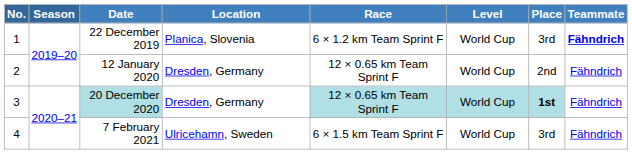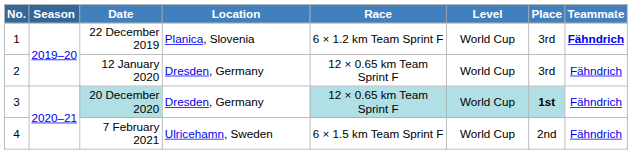(547, 71) 2nd -> (547, 71) 3rd
(547, 134) 3rd -> (547, 134) 2nd
